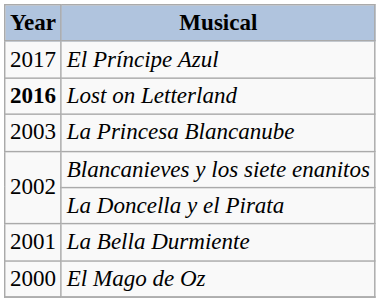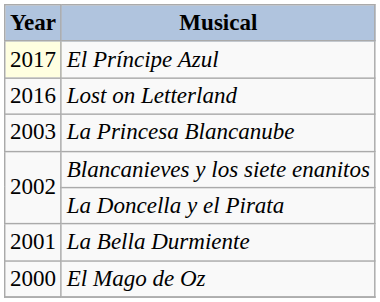(33, 59) no background -> (33, 59) lightyellow background
(33, 95) bold -> (33, 95) normal
